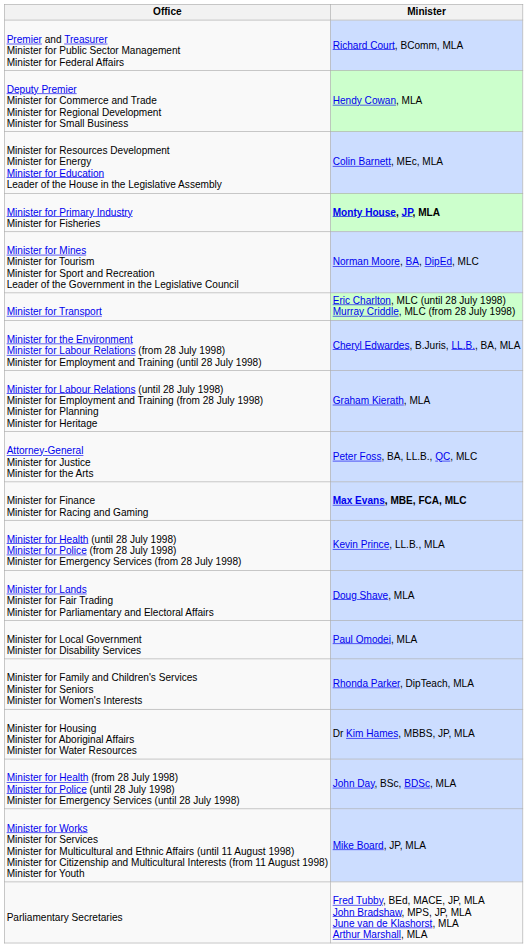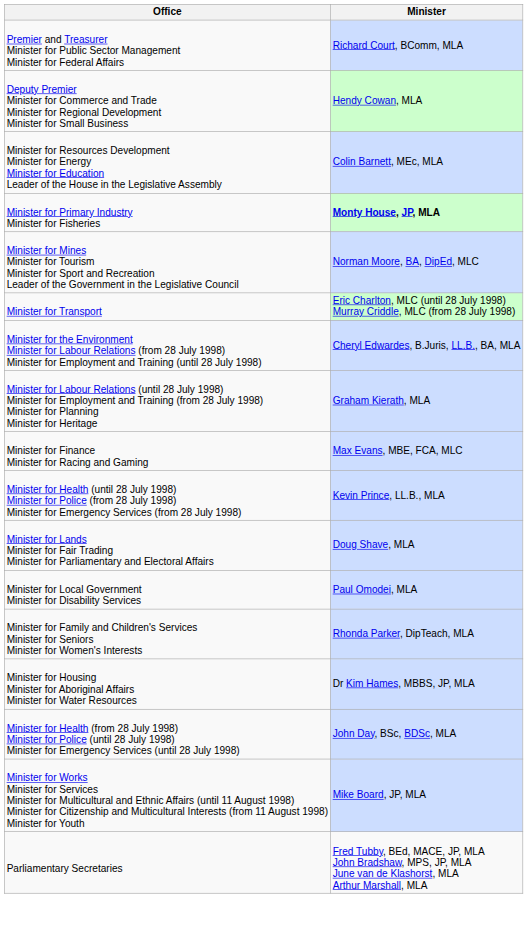- row: (50, 462)
(400, 501) bold -> (398, 451) normal
